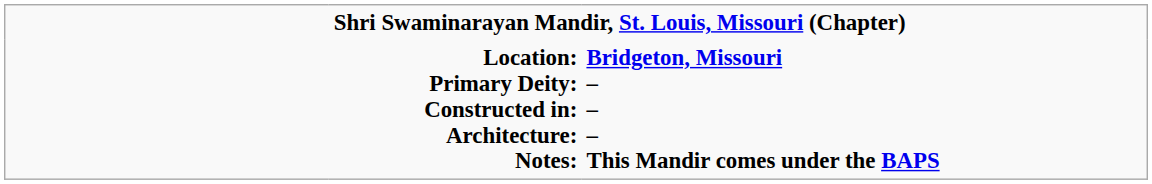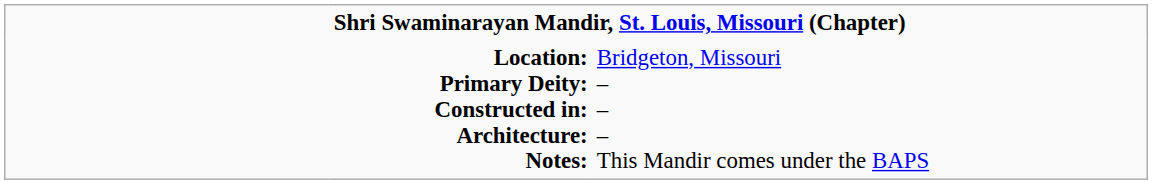(763, 108) bold -> (763, 108) normal
